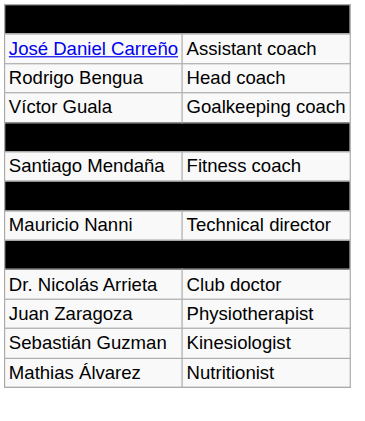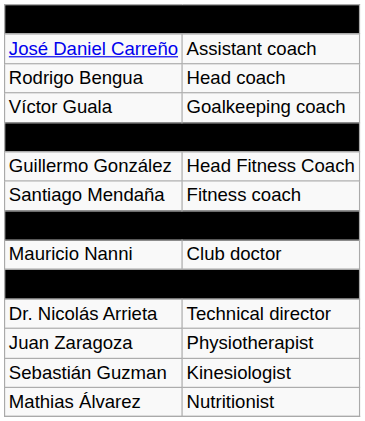+ row: (90, 166)
(259, 225) Technical director -> (234, 254) Club doctor
(234, 284) Club doctor -> (259, 313) Technical director
